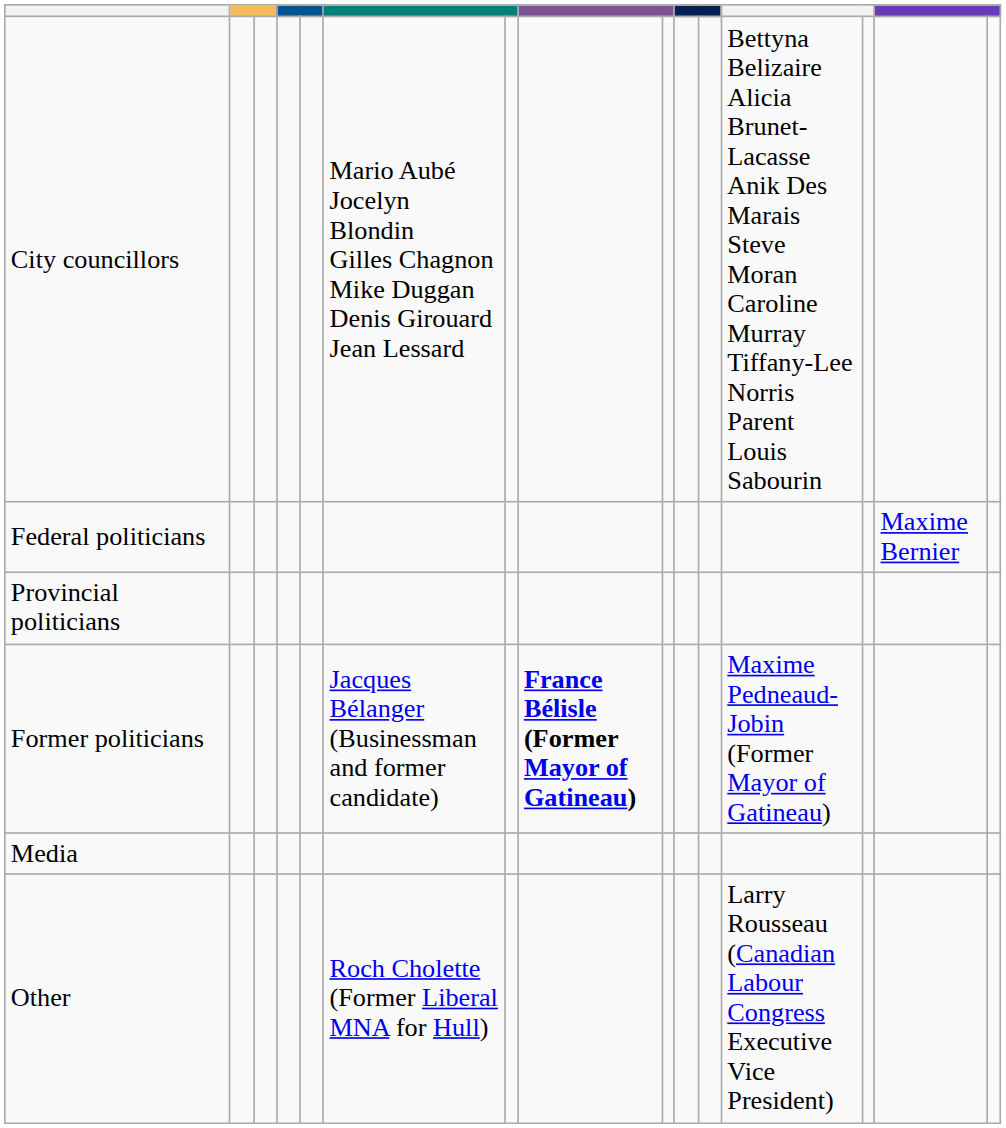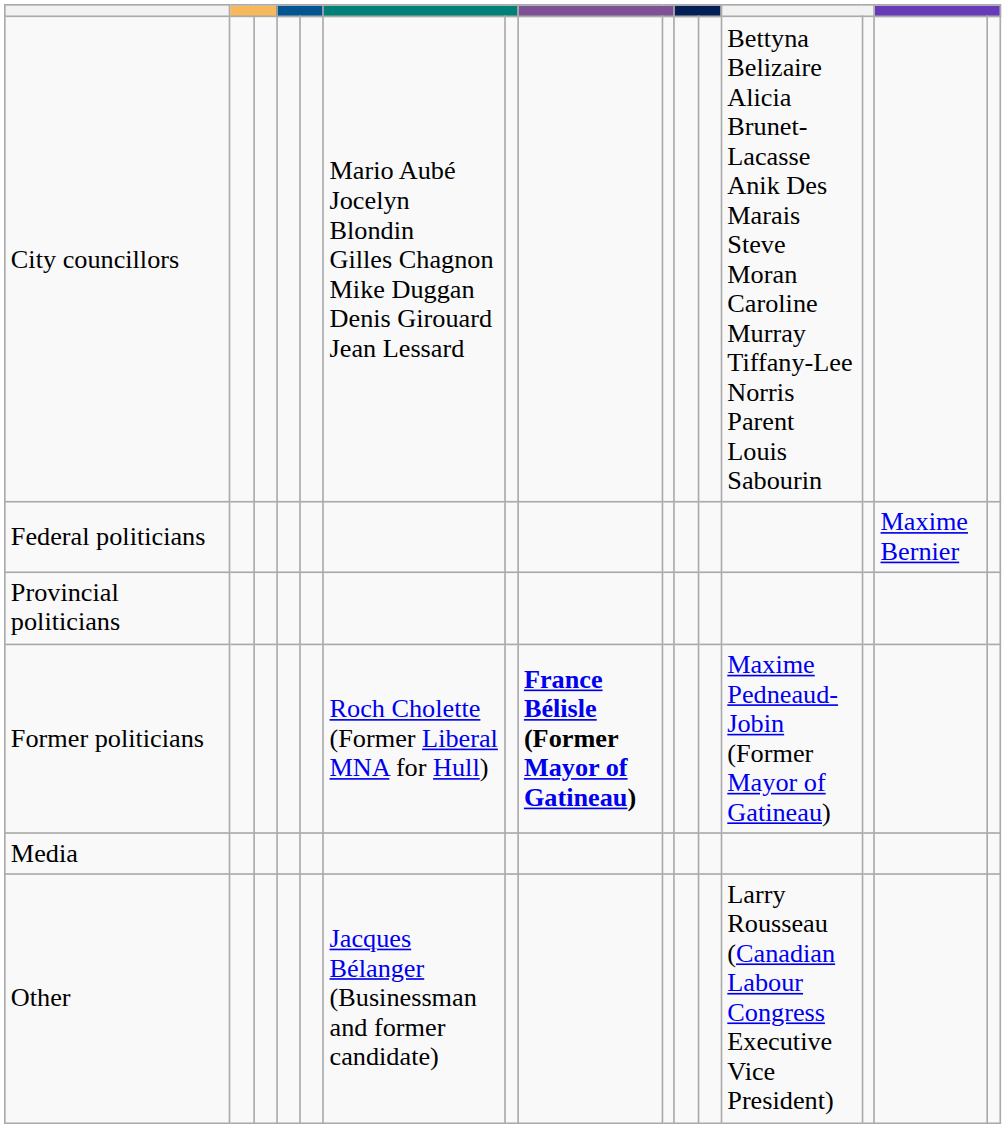(403, 737) Jacques Bélanger (Businessman and former candidate) -> (414, 737) Roch Cholette (Former Liberal MNA for Hull)
(414, 998) Roch Cholette (Former Liberal MNA for Hull) -> (403, 998) Jacques Bélanger (Businessman and former candidate)
